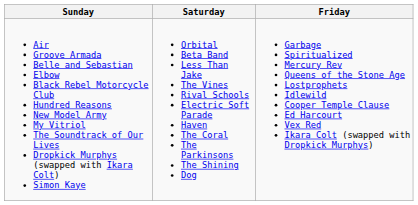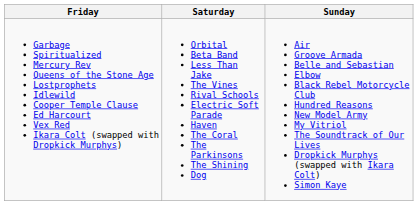columns swapped: (334, 11) <-> (78, 11)
